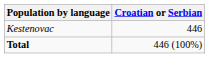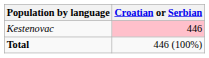(195, 28) no background -> (195, 28) pink background
